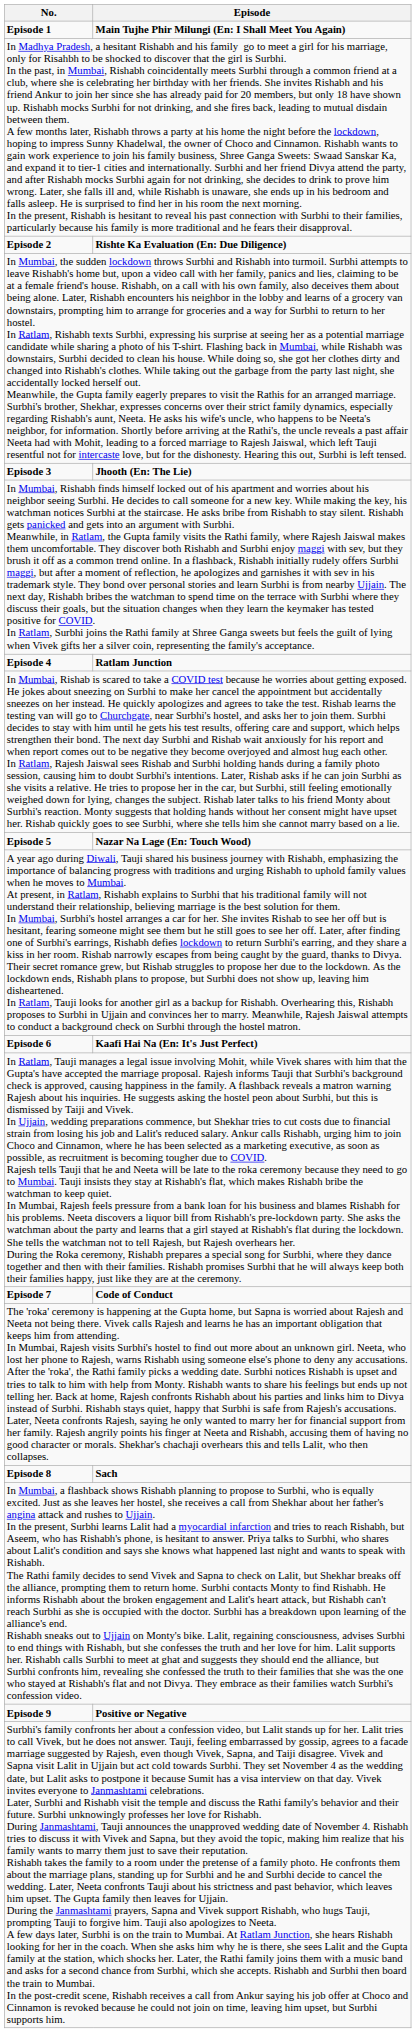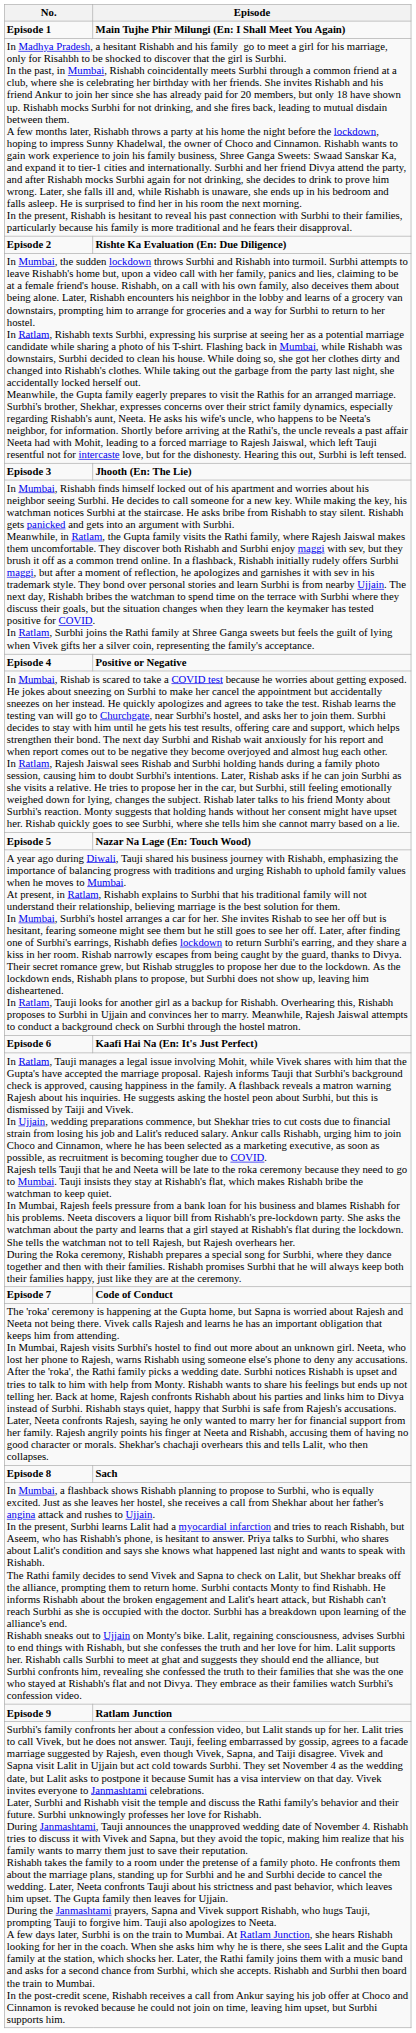(134, 662) Ratlam Junction -> (141, 662) Positive or Negative
(141, 1713) Positive or Negative -> (134, 1713) Ratlam Junction
